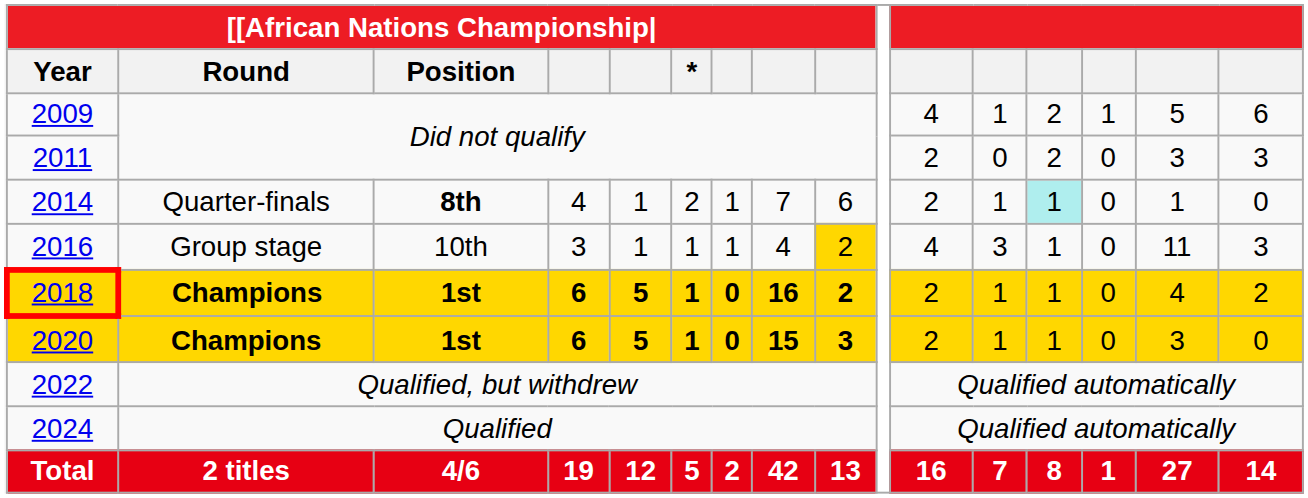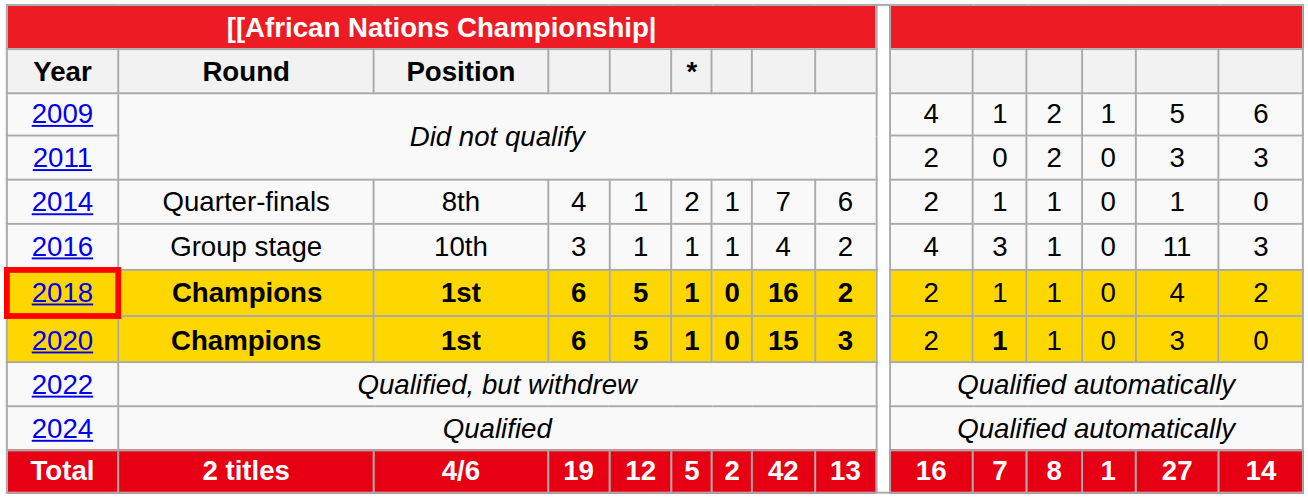(461, 202) bold -> (461, 202) normal
(1054, 202) paleturquoise background -> (1054, 202) no background
(845, 247) gold background -> (845, 247) no background
(1000, 340) normal -> (1000, 340) bold
